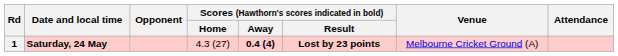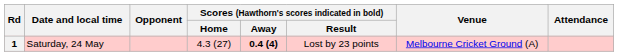(67, 44) bold -> (65, 44) normal
(339, 44) bold -> (341, 44) normal
